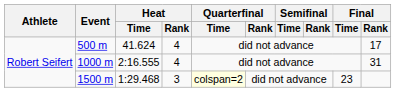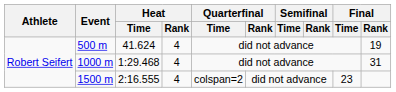(376, 46) 17 -> (376, 46) 19
(139, 63) 2:16.555 -> (139, 63) 1:29.468
(139, 80) 1:29.468 -> (139, 80) 2:16.555
(177, 80) 3 -> (177, 80) 4
(218, 80) lightyellow background -> (218, 80) no background
